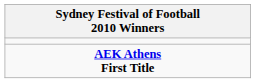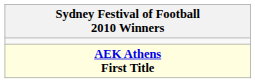(128, 61) no background -> (128, 61) lightyellow background
